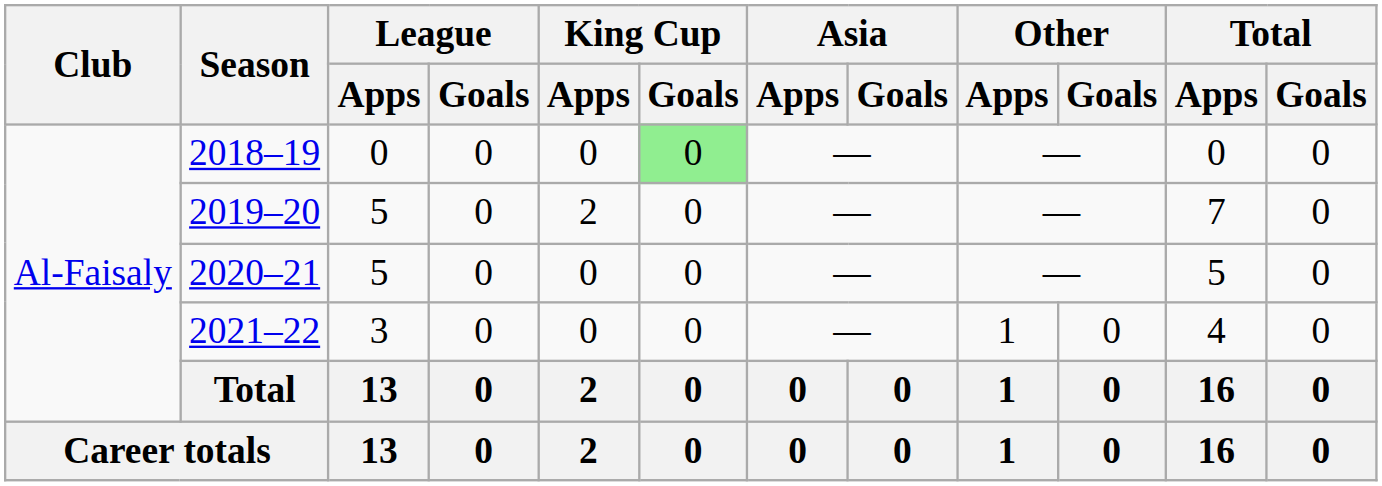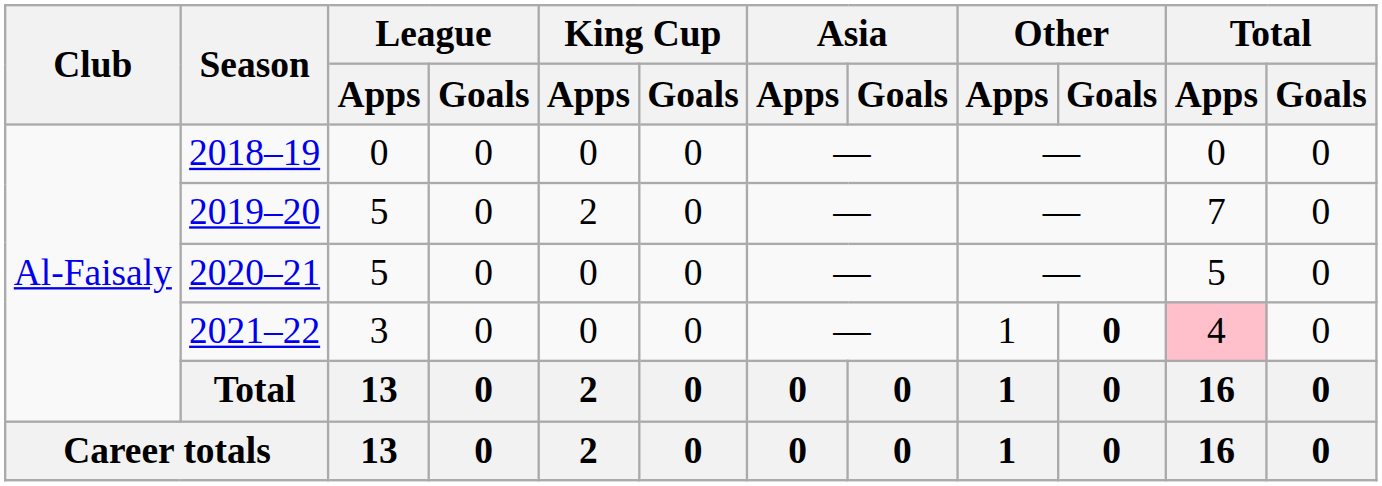(693, 152) lightgreen background -> (693, 152) no background
(1112, 331) normal -> (1112, 331) bold
(1216, 331) no background -> (1216, 331) pink background
